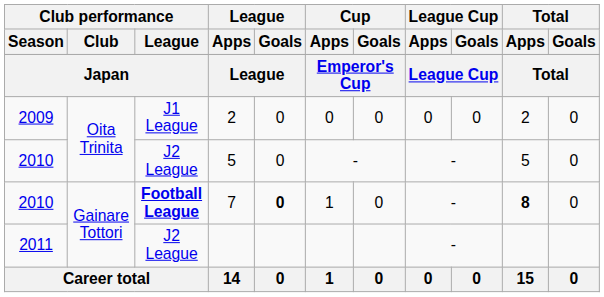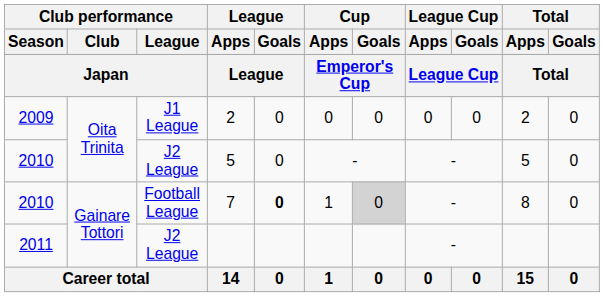(172, 203) bold -> (172, 203) normal
(379, 203) no background -> (379, 203) lightgrey background
(525, 203) bold -> (525, 203) normal
